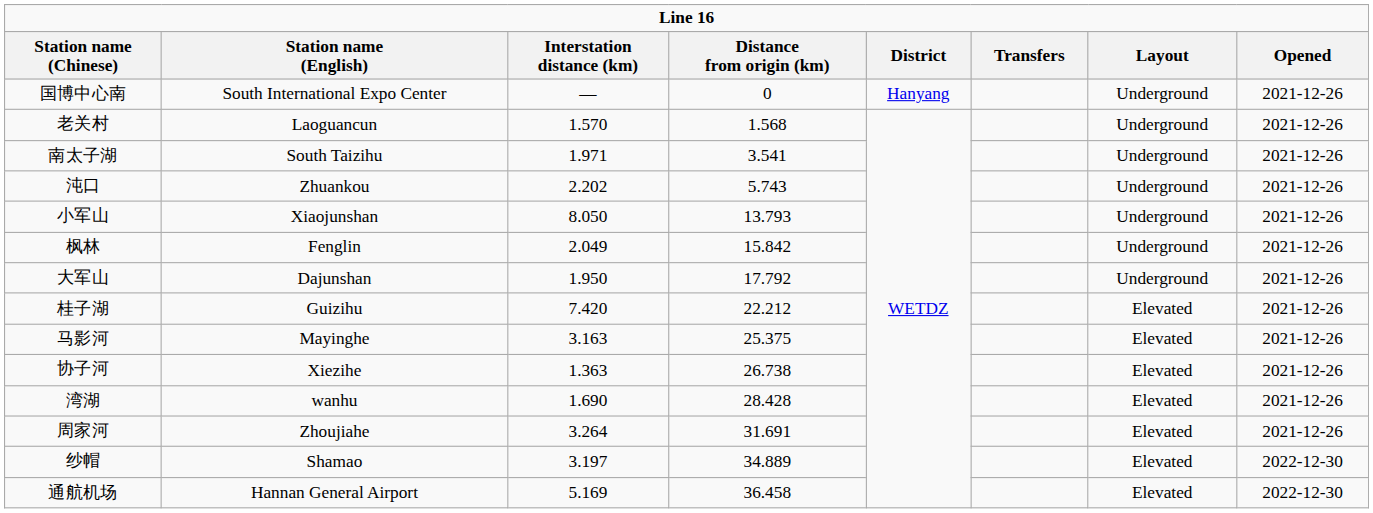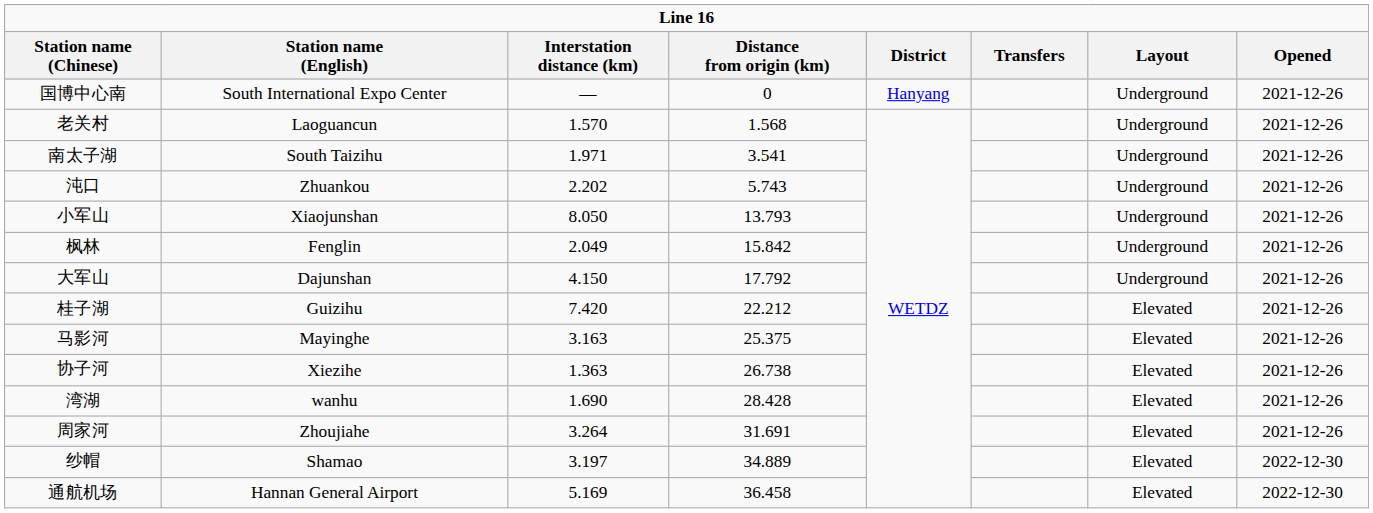(588, 277) 1.950 -> (588, 277) 4.150
